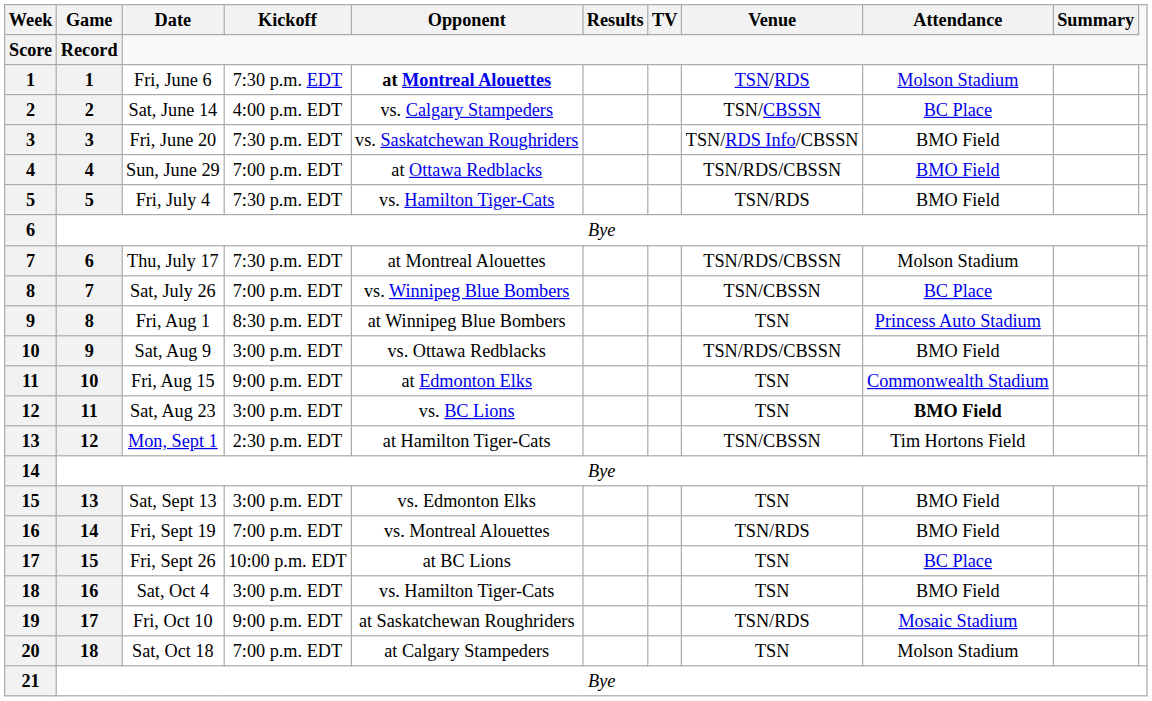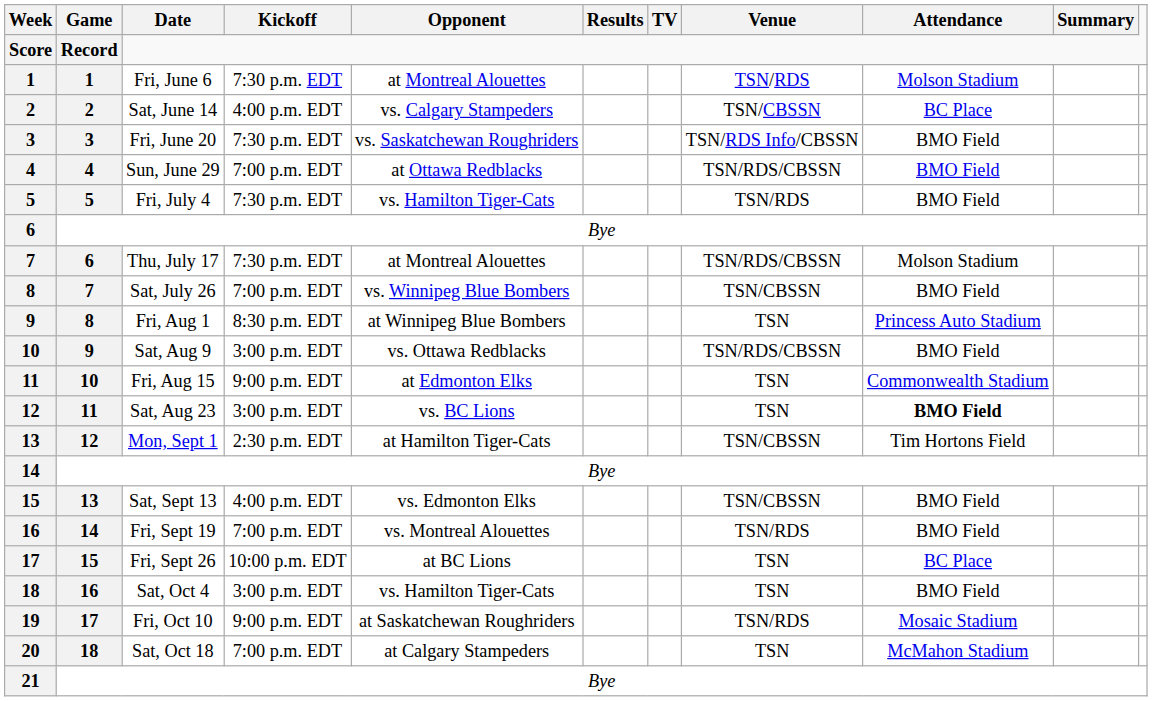(467, 79) bold -> (467, 79) normal
(958, 290) BC Place -> (958, 290) BMO Field
(287, 500) 3:00 p.m. EDT -> (287, 500) 4:00 p.m. EDT
(772, 500) TSN -> (772, 500) TSN/CBSSN
(958, 651) Molson Stadium -> (958, 651) McMahon Stadium
